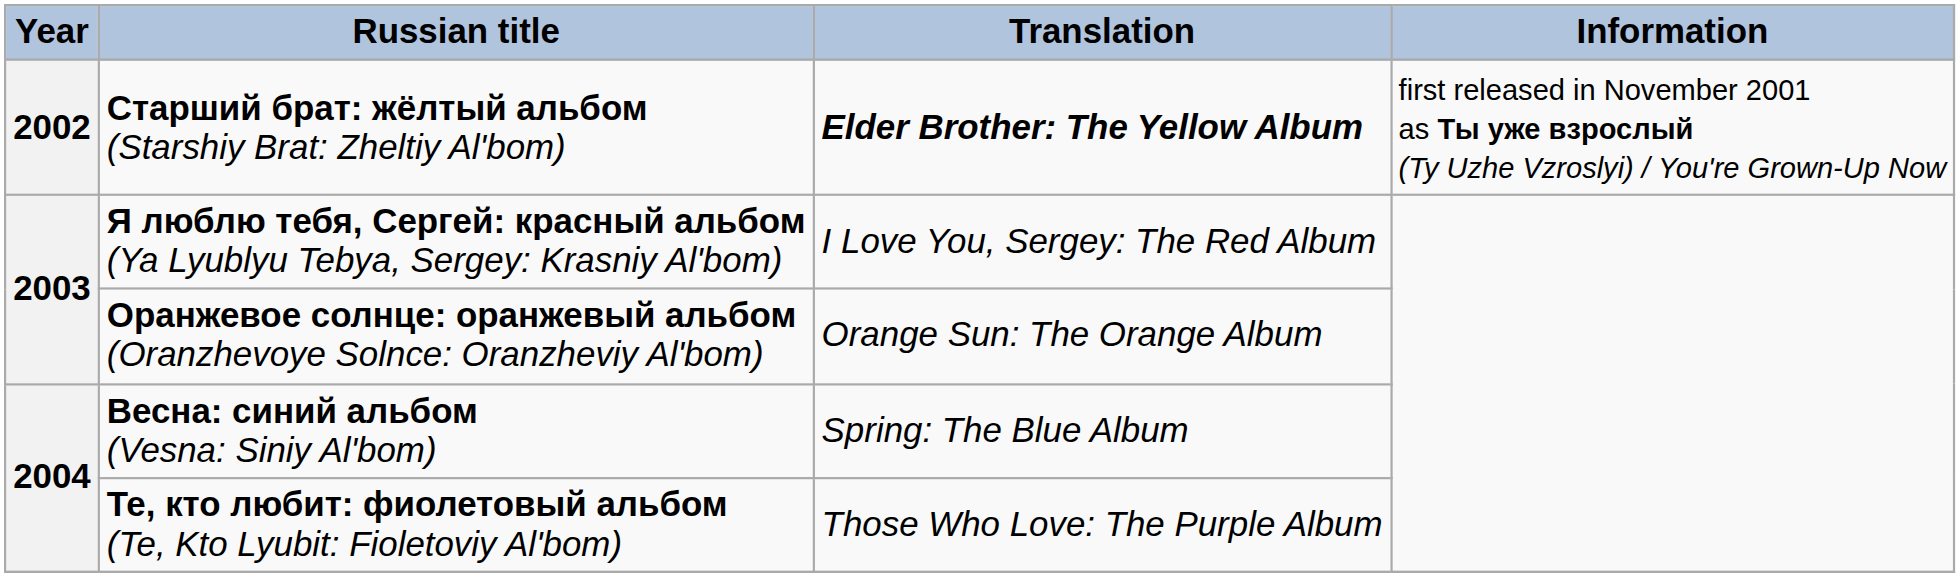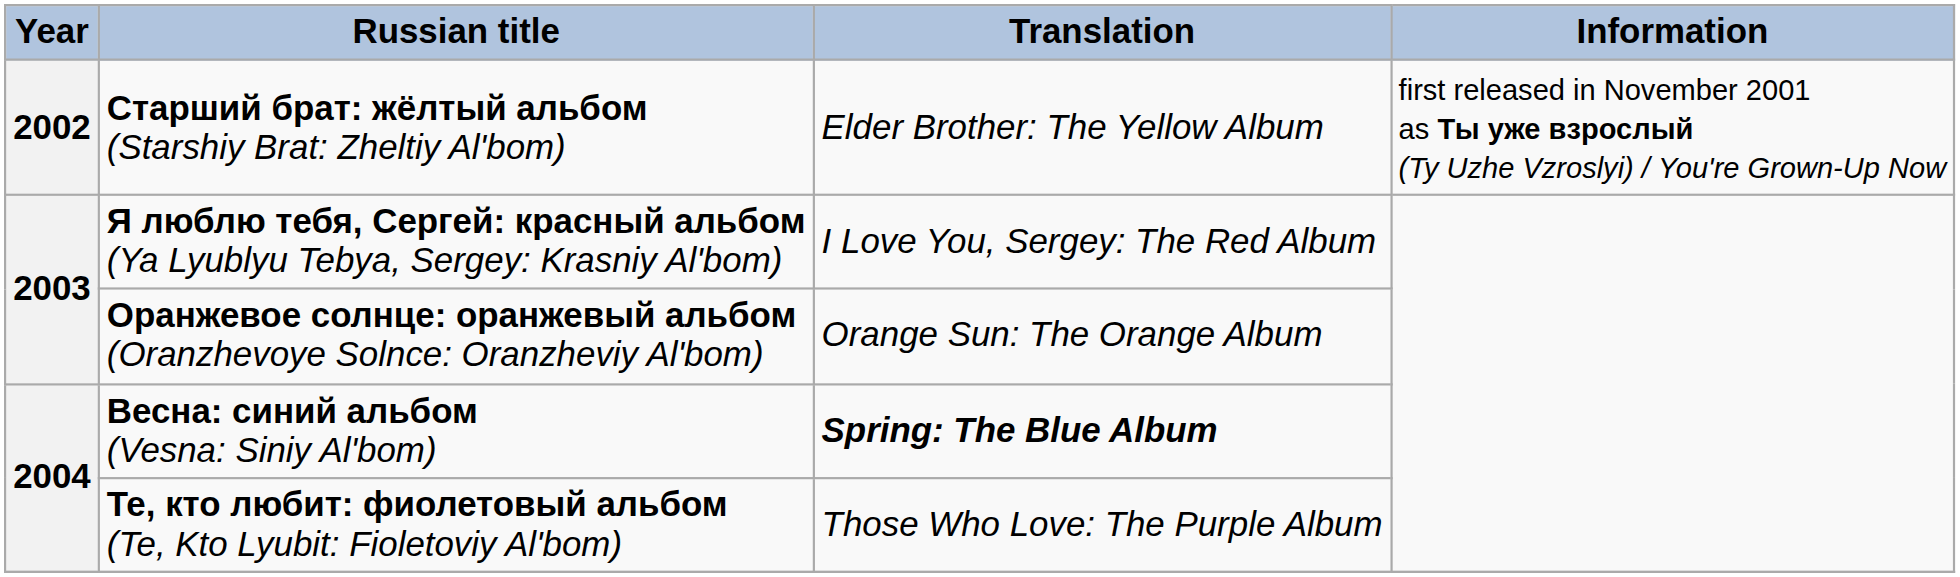(1092, 126) bold -> (1073, 126) normal
(1005, 430) normal -> (1020, 430) bold
